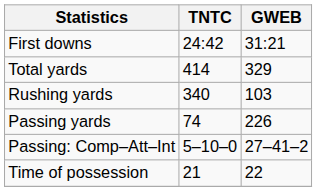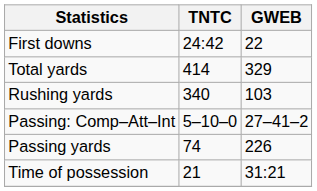(265, 43) 31:21 -> (254, 43) 22
rows swapped: (60, 121) <-> (92, 147)
(254, 173) 22 -> (265, 173) 31:21
